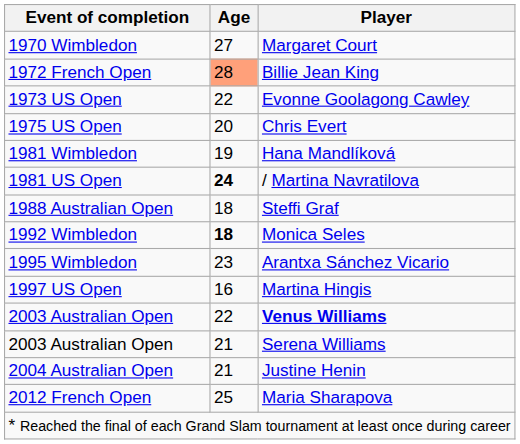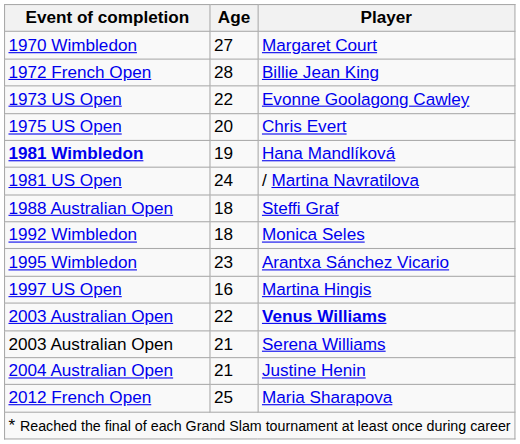(224, 72) lightsalmon background -> (224, 72) no background
(73, 153) normal -> (76, 153) bold
(224, 180) bold -> (224, 180) normal
(224, 235) bold -> (224, 235) normal
